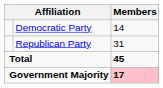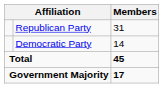rows swapped: (53, 43) <-> (54, 28)
(119, 75) pink background -> (119, 75) no background
